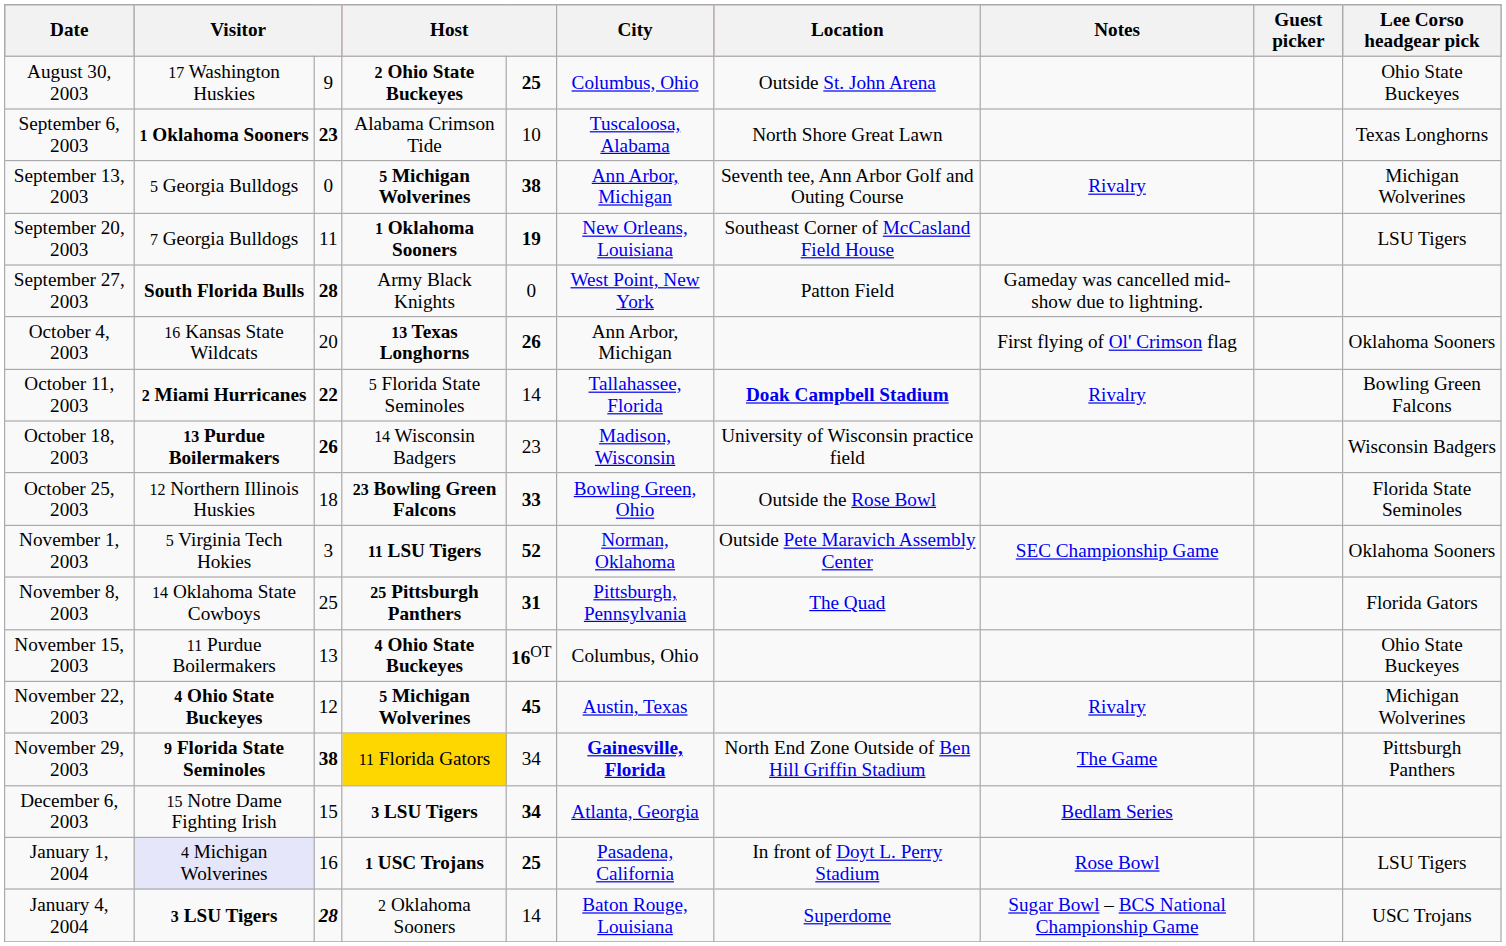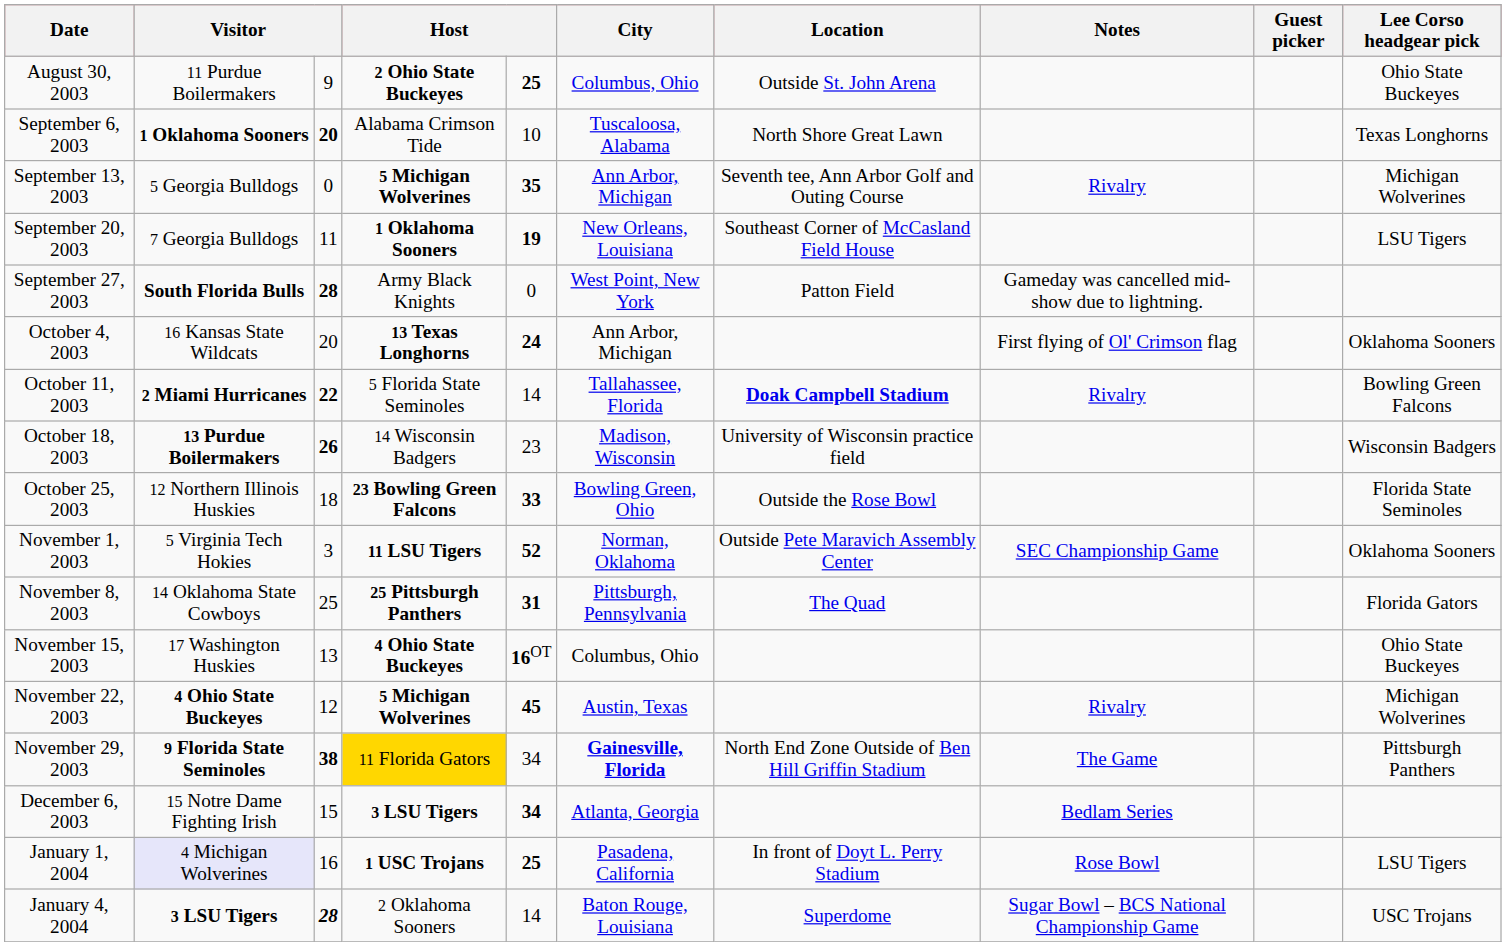(224, 82) 17 Washington Huskies -> (224, 82) 11 Purdue Boilermakers
(328, 134) 23 -> (328, 134) 20
(531, 186) 38 -> (531, 186) 35
(531, 342) 26 -> (531, 342) 24
(224, 655) 11 Purdue Boilermakers -> (224, 655) 17 Washington Huskies
